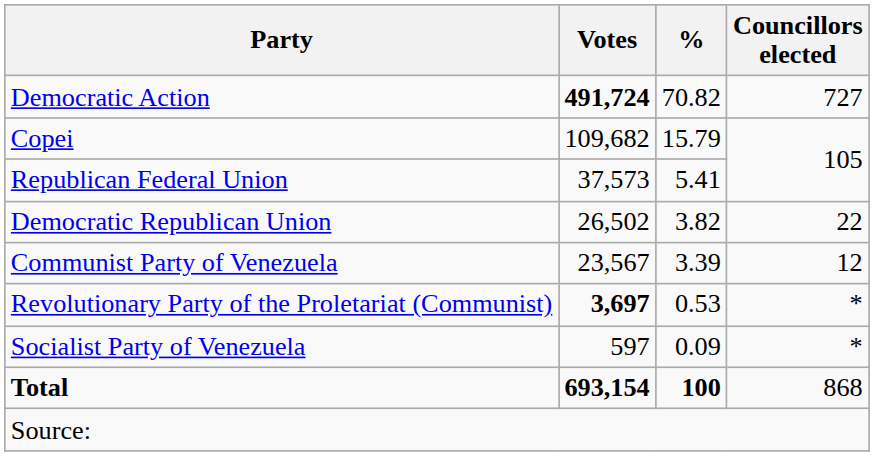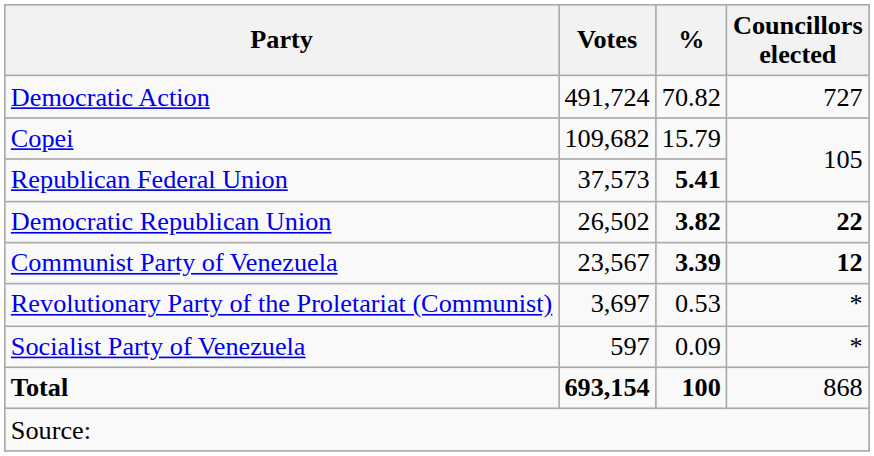(607, 96) bold -> (607, 96) normal
(698, 179) normal -> (698, 179) bold
(698, 221) normal -> (698, 221) bold
(850, 221) normal -> (850, 221) bold
(698, 262) normal -> (698, 262) bold
(850, 262) normal -> (850, 262) bold
(620, 304) bold -> (620, 304) normal
